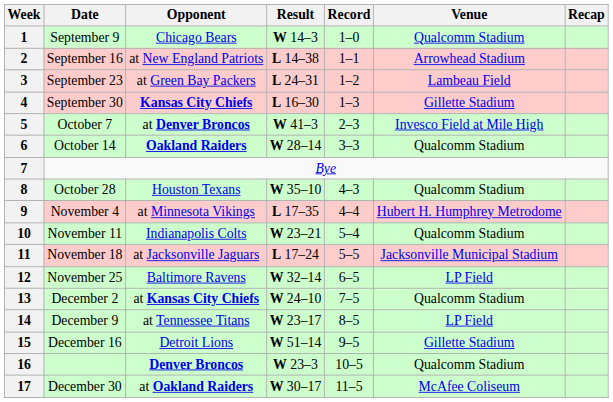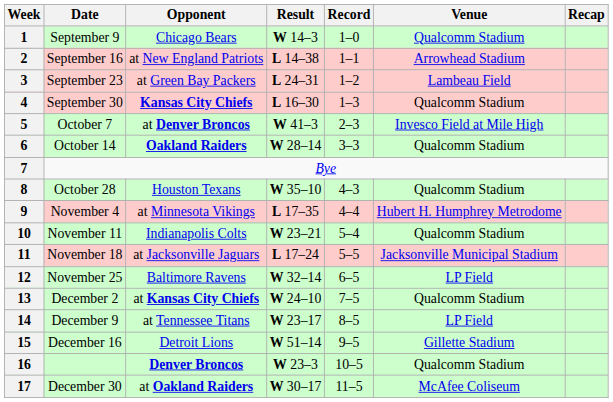(469, 102) Gillette Stadium -> (469, 102) Qualcomm Stadium
